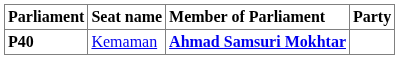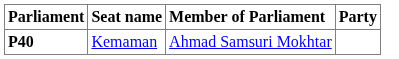(258, 42) bold -> (250, 42) normal
